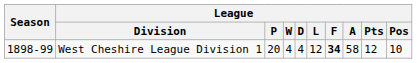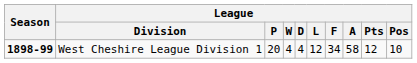(30, 49) normal -> (30, 49) bold
(334, 49) bold -> (334, 49) normal
